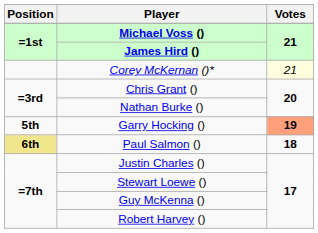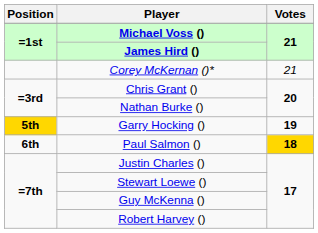(290, 70) lightyellow background -> (290, 70) no background
(30, 126) no background -> (30, 126) gold background
(290, 126) lightsalmon background -> (290, 126) no background
(30, 145) khaki background -> (30, 145) no background
(290, 145) no background -> (290, 145) gold background
